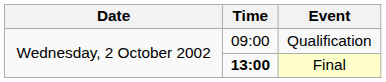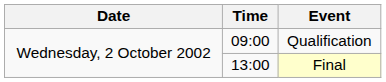(250, 65) bold -> (250, 65) normal
